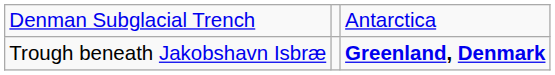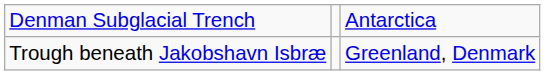(445, 53) bold -> (440, 53) normal
